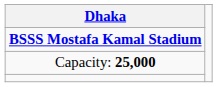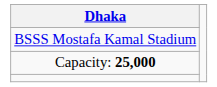(105, 39) bold -> (105, 39) normal
